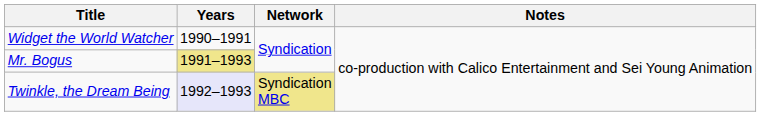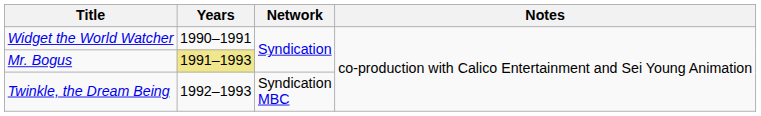(216, 91) lavender background -> (216, 91) no background
(295, 91) khaki background -> (295, 91) no background
